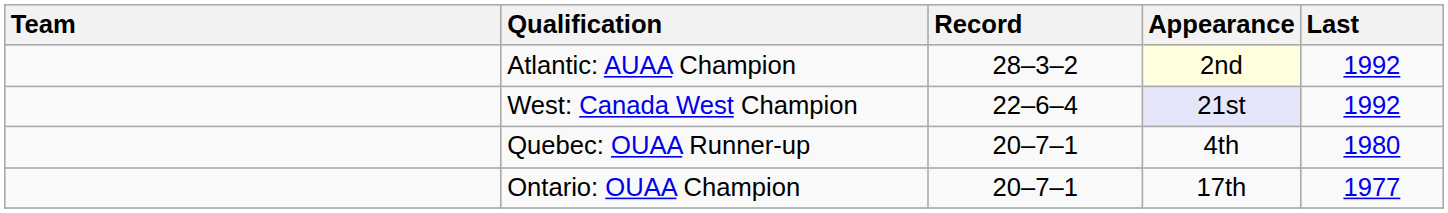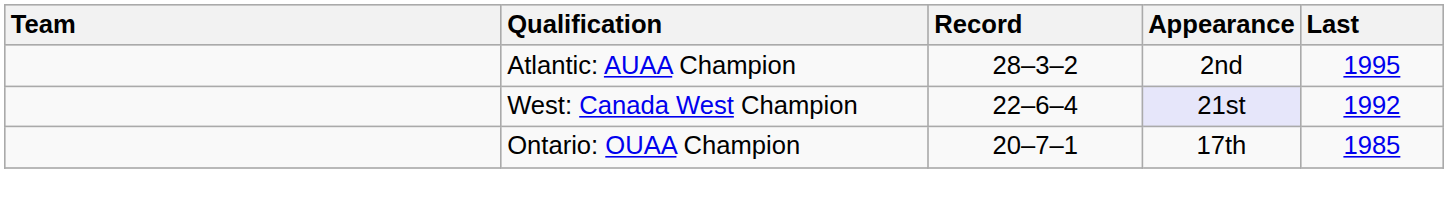(1221, 65) lightyellow background -> (1221, 65) no background
(1372, 65) 1992 -> (1372, 65) 1995
- row: (659, 146)
(1372, 187) 1977 -> (1372, 146) 1985
